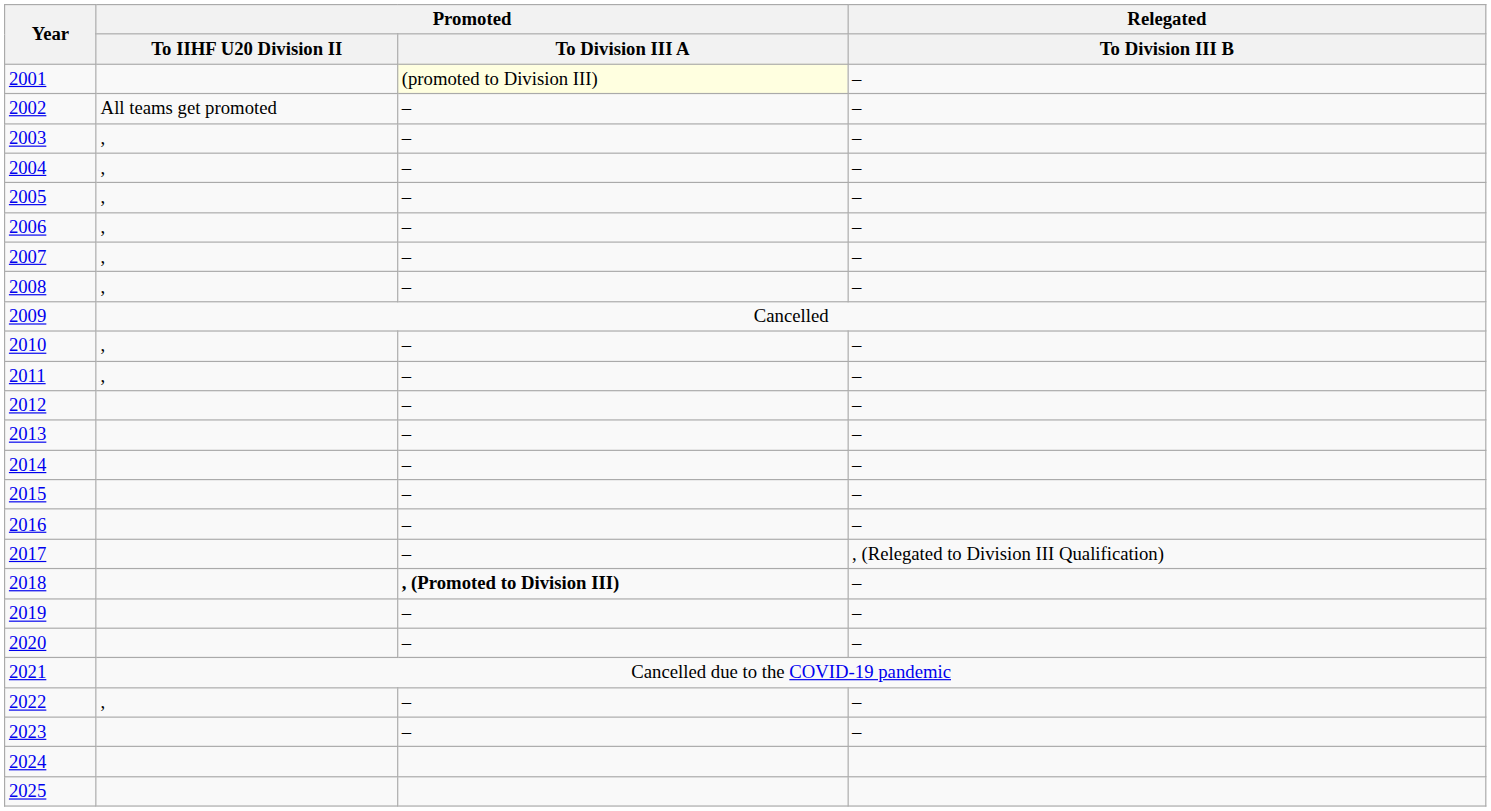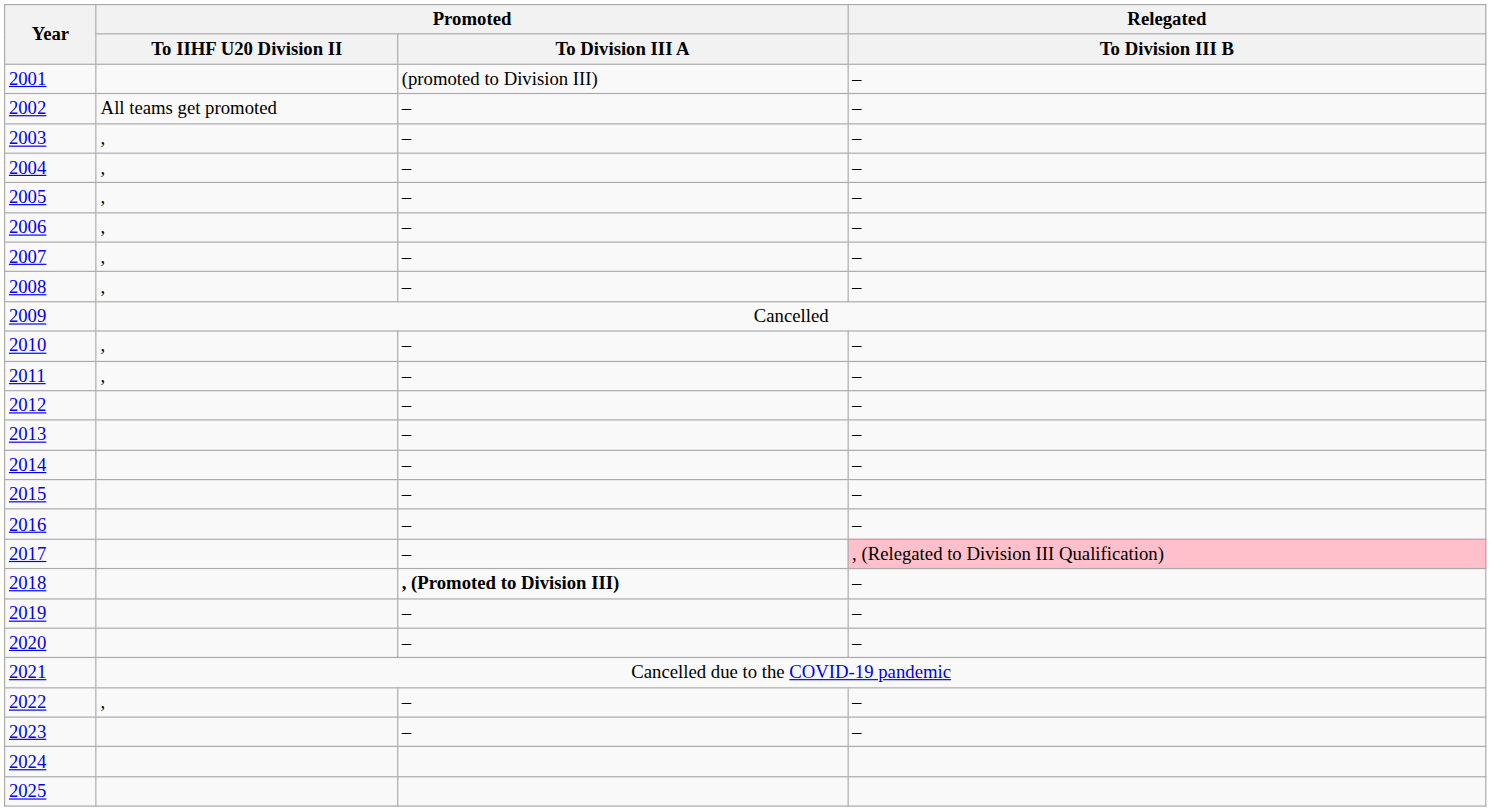(500, 78) lightyellow background -> (500, 78) no background
(1008, 553) no background -> (1008, 553) pink background
